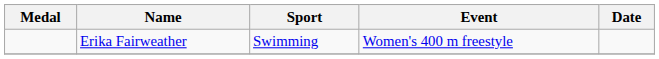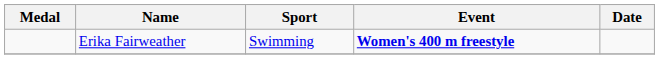(438, 41) normal -> (436, 41) bold
